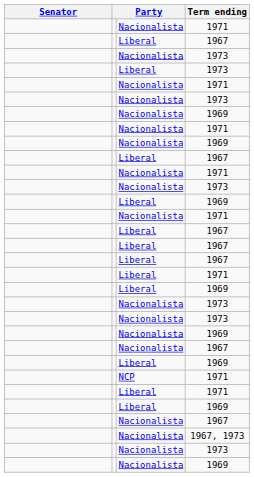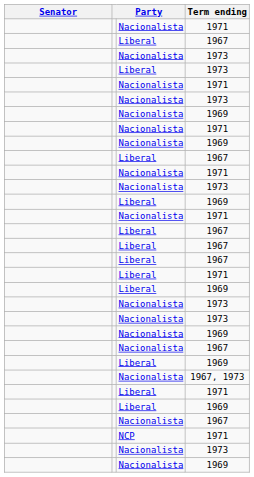rows swapped: (151, 436) <-> (127, 377)
